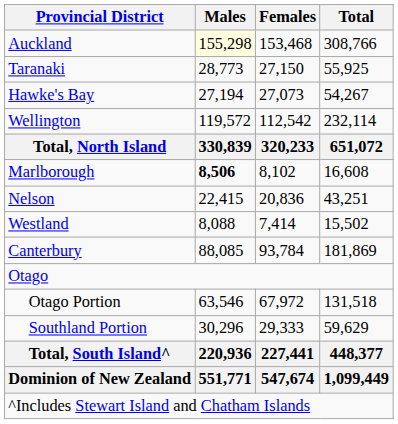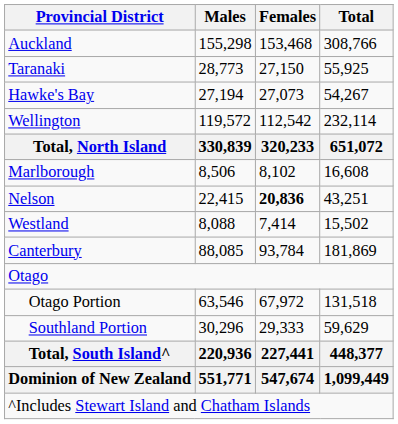(225, 43) lightyellow background -> (225, 43) no background
(217, 172) bold -> (217, 172) normal
(282, 198) normal -> (282, 198) bold
